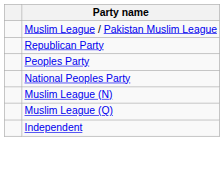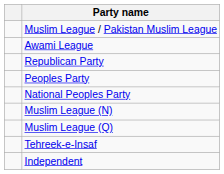+ row: (59, 45)
+ row: (61, 144)
